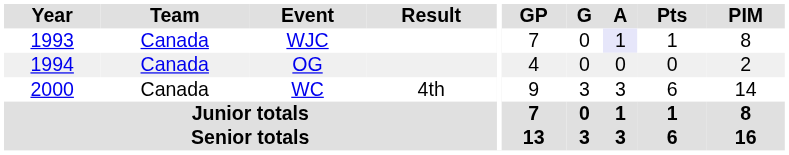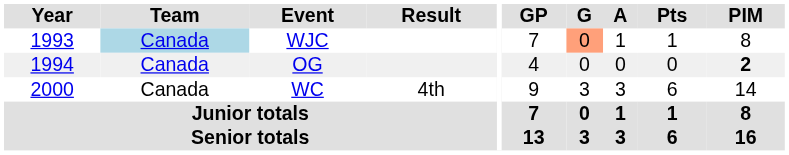(175, 40) no background -> (175, 40) lightblue background
(584, 40) no background -> (584, 40) lightsalmon background
(620, 40) lavender background -> (620, 40) no background
(746, 64) normal -> (746, 64) bold
